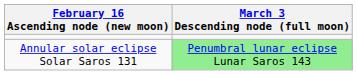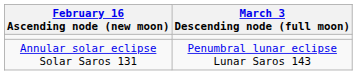(262, 55) lightgreen background -> (262, 55) no background
